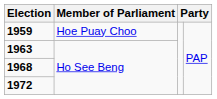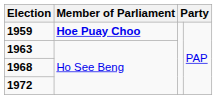(96, 31) normal -> (98, 31) bold
